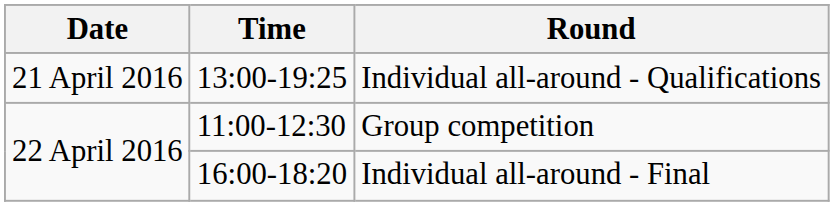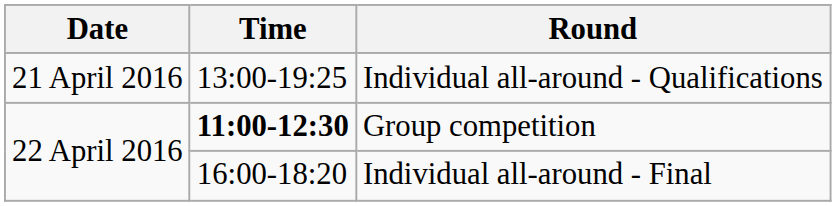(271, 126) normal -> (273, 126) bold
